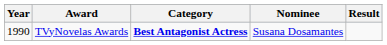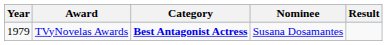(18, 31) 1990 -> (18, 31) 1979
